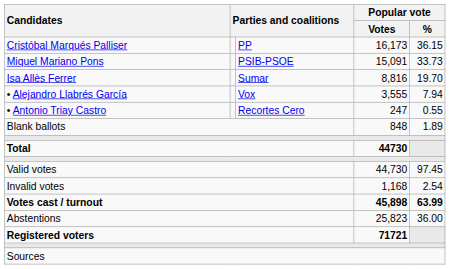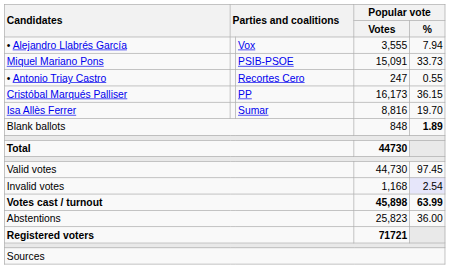rows swapped: (67, 45) <-> (67, 95)
rows swapped: (41, 78) <-> (56, 111)
(433, 127) normal -> (433, 127) bold
(433, 186) no background -> (433, 186) lavender background
